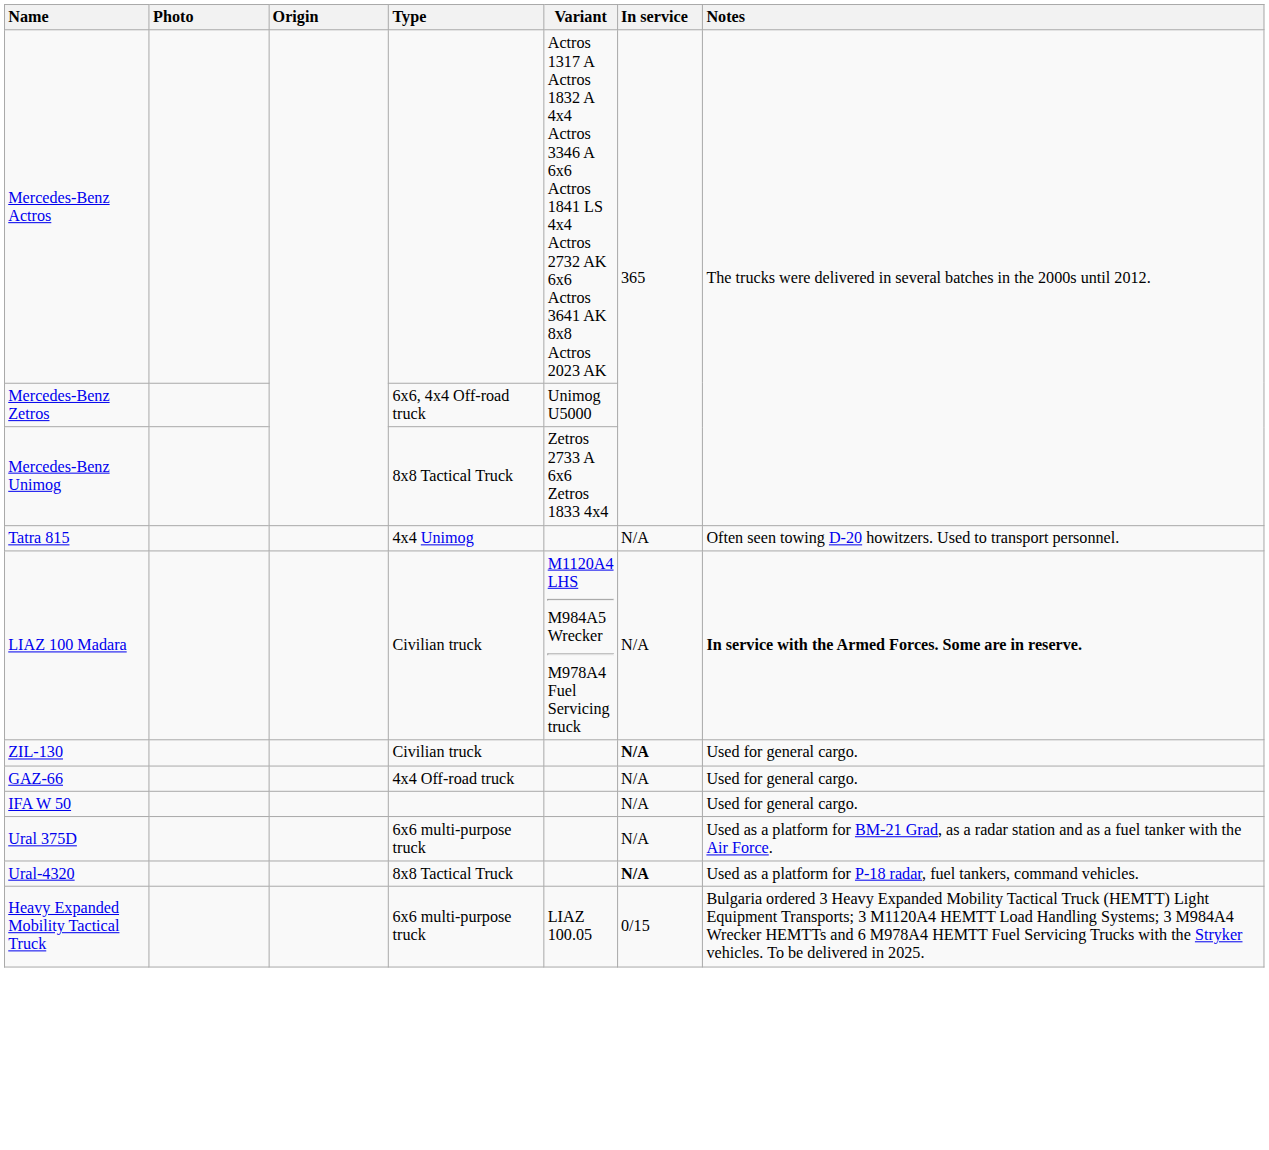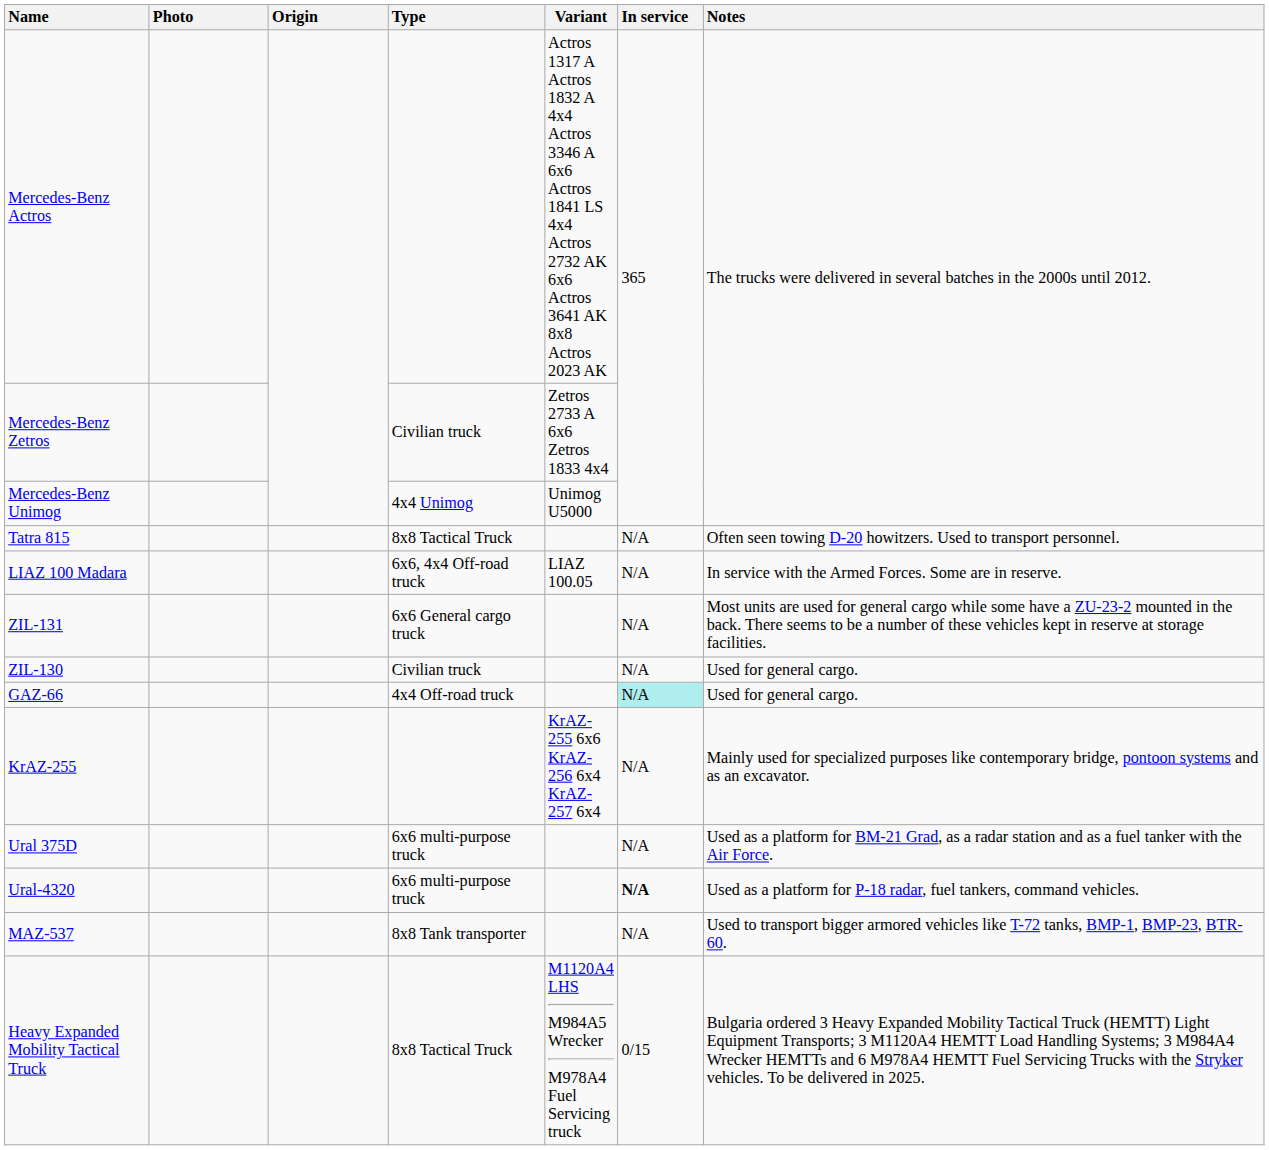(451, 404) 6x6, 4x4 Off-road truck -> (436, 432) Civilian truck
(574, 404) Unimog U5000 -> (578, 432) Zetros 2733 A 6x6 Zetros 1833 4x4
(453, 475) 8x8 Tactical Truck -> (432, 503) 4x4 Unimog
(578, 475) Zetros 2733 A 6x6 Zetros 1833 4x4 -> (575, 503) Unimog U5000
(433, 537) 4x4 Unimog -> (452, 537) 8x8 Tactical Truck
(437, 645) Civilian truck -> (450, 572) 6x6, 4x4 Off-road truck
(581, 645) M1120A4 LHS M984A5 Wrecker M978A4 Fuel Servicing truck -> (570, 572) LIAZ 100.05
(894, 645) bold -> (884, 572) normal
+ row: (36, 625)
(635, 752) bold -> (635, 669) normal
(635, 778) no background -> (635, 695) paleturquoise background
- row: (40, 804)
+ row: (42, 766)
(453, 873) 8x8 Tactical Truck -> (451, 890) 6x6 multi-purpose truck
+ row: (41, 933)
(452, 926) 6x6 multi-purpose truck -> (452, 1050) 8x8 Tactical Truck
(570, 926) LIAZ 100.05 -> (581, 1050) M1120A4 LHS M984A5 Wrecker M978A4 Fuel Servicing truck
